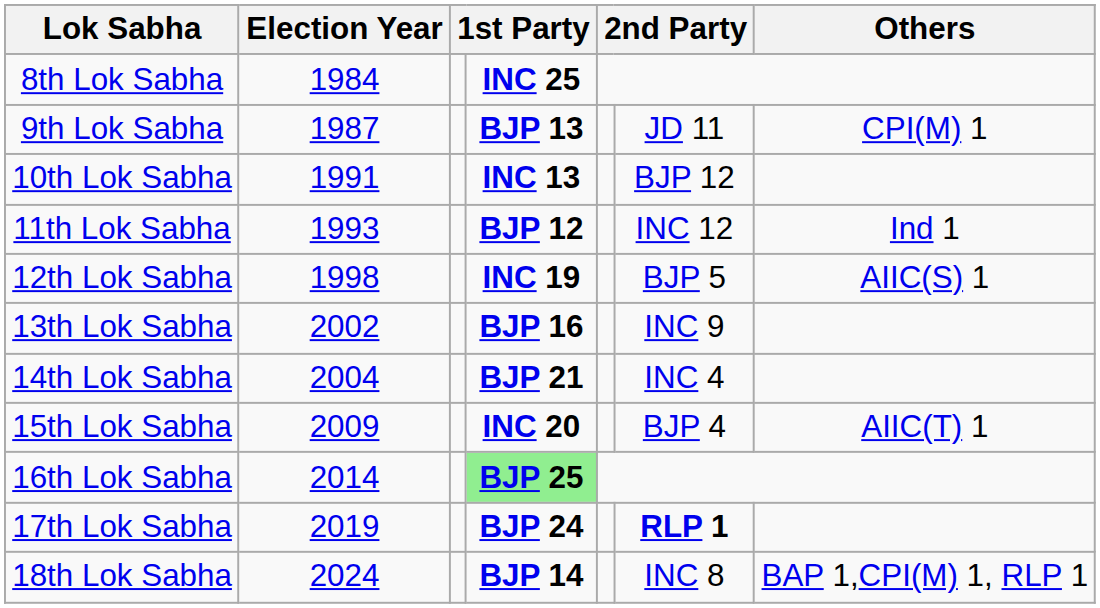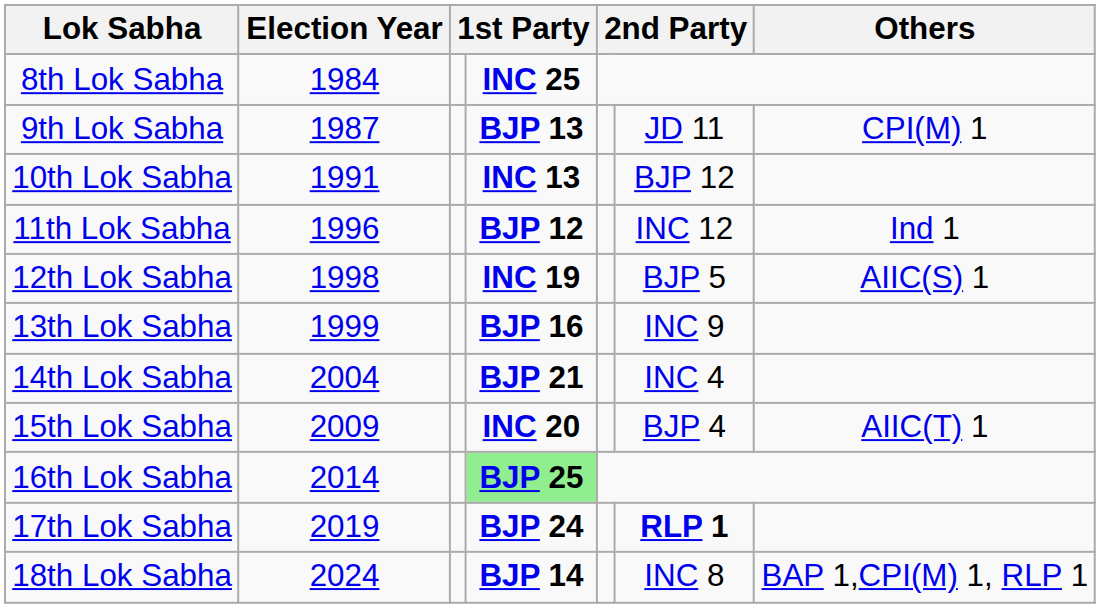(345, 228) 1993 -> (345, 228) 1996
(345, 327) 2002 -> (345, 327) 1999
